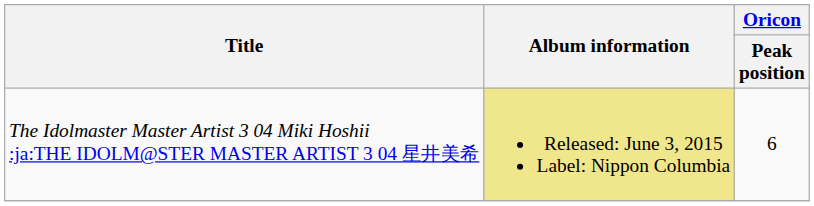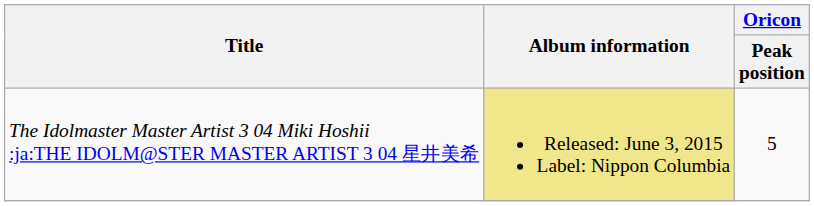(772, 144) 6 -> (772, 144) 5
